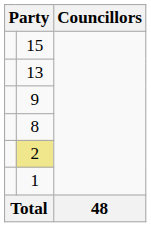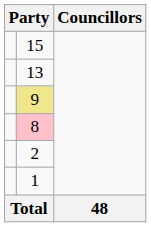(35, 99) no background -> (35, 99) khaki background
(35, 126) no background -> (35, 126) pink background
(35, 153) khaki background -> (35, 153) no background
